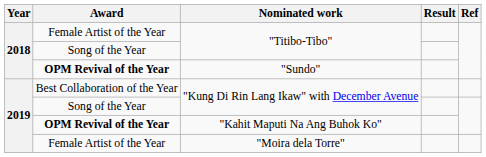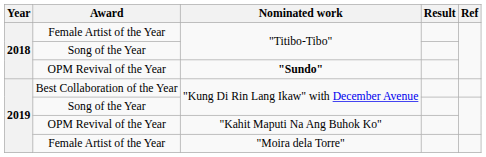(107, 69) bold -> (107, 69) normal
(301, 69) normal -> (301, 69) bold
(107, 124) bold -> (107, 124) normal
